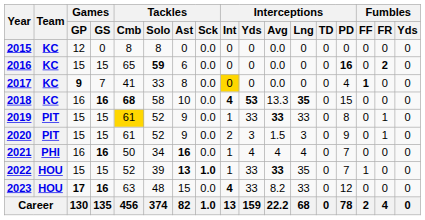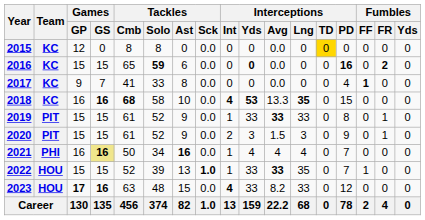(326, 48) no background -> (326, 48) gold background
(252, 65) normal -> (252, 65) bold
(79, 83) bold -> (79, 83) normal
(230, 83) gold background -> (230, 83) no background
(129, 118) gold background -> (129, 118) no background
(102, 153) no background -> (102, 153) khaki background
(184, 170) bold -> (184, 170) normal
